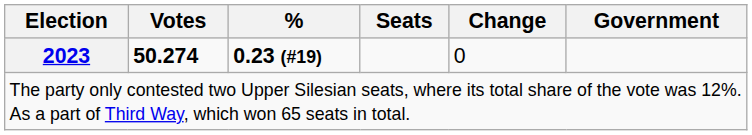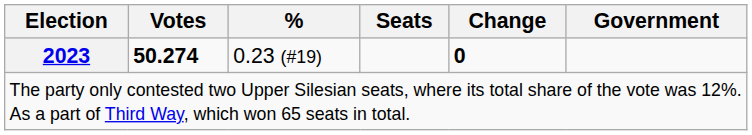(278, 55) bold -> (278, 55) normal
(460, 55) normal -> (460, 55) bold
